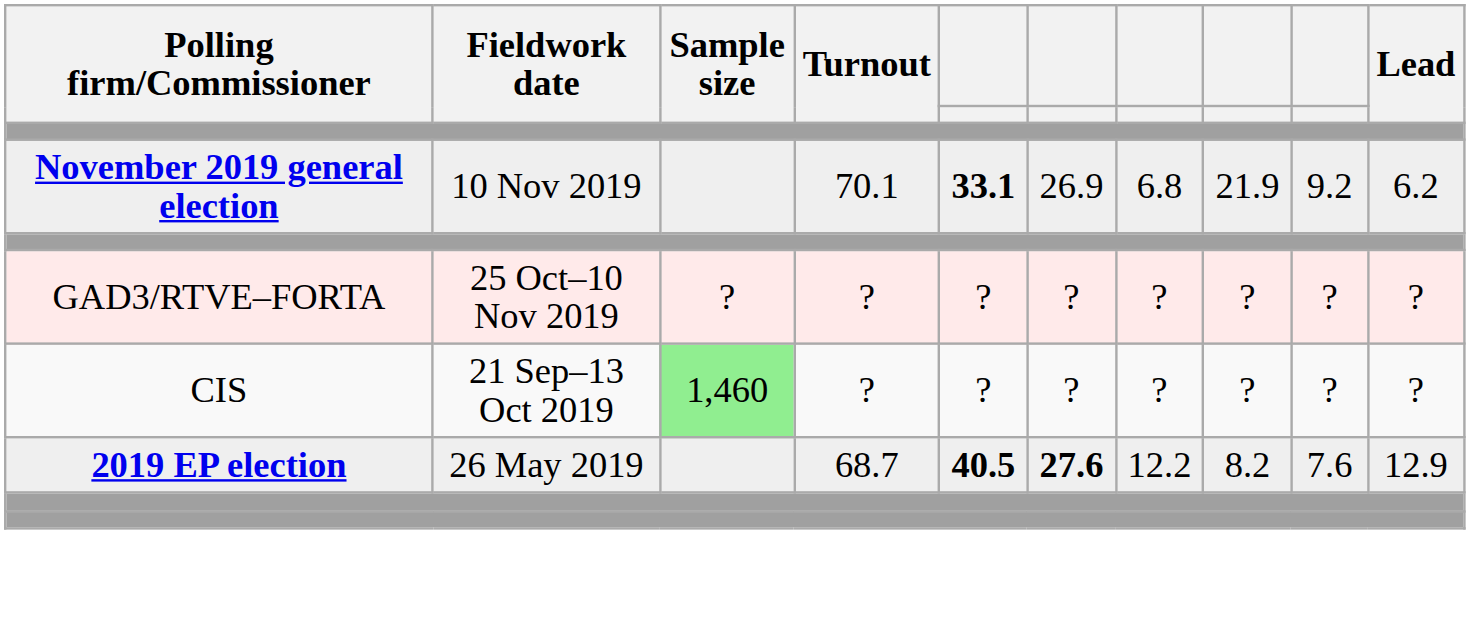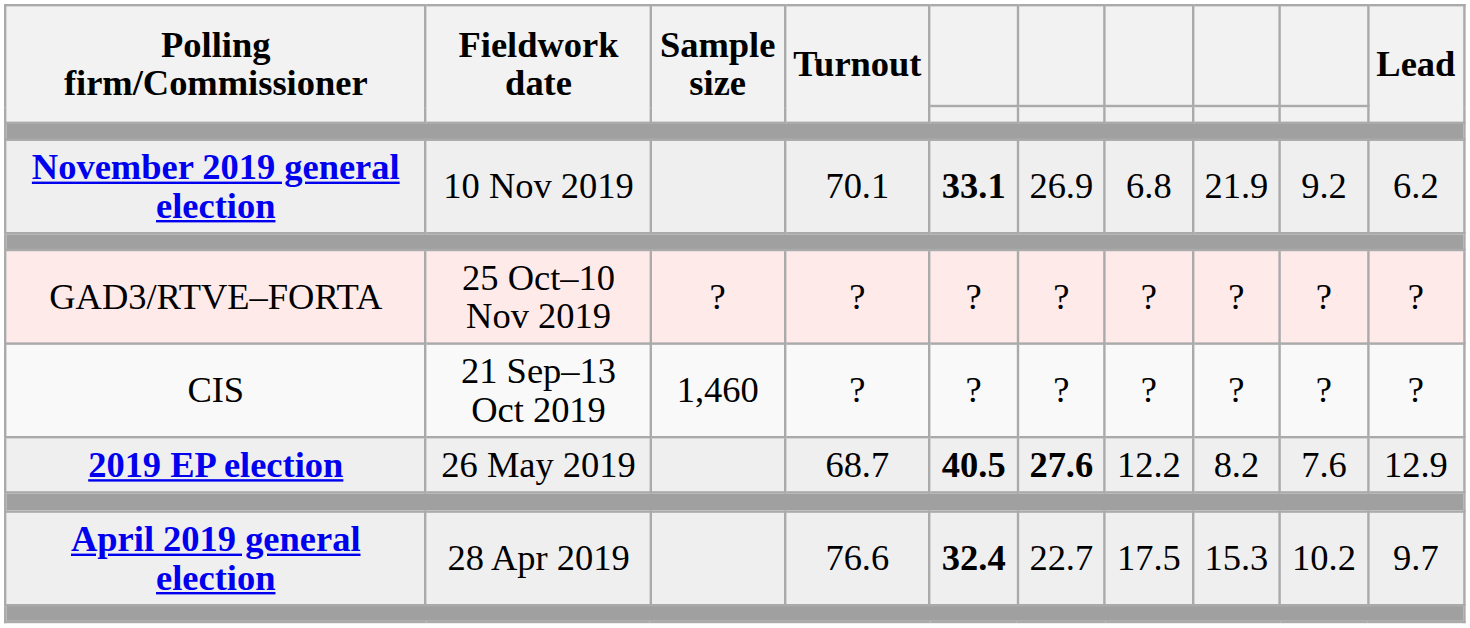(727, 390) lightgreen background -> (718, 390) no background
+ row: (216, 556)
